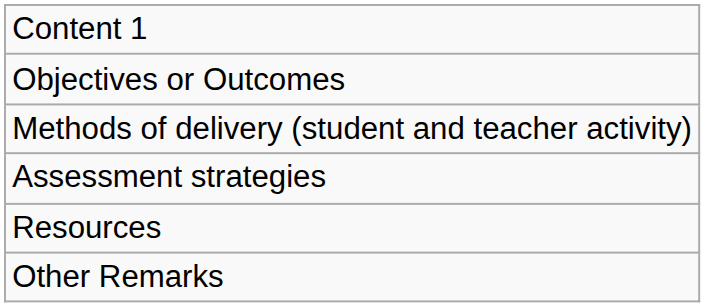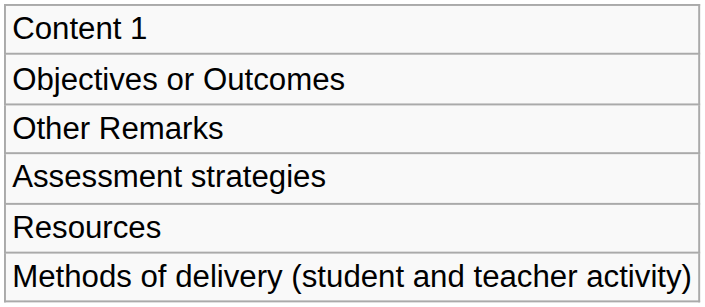(352, 128) Methods of delivery (student and teacher activity) -> (118, 128) Other Remarks
(118, 276) Other Remarks -> (352, 276) Methods of delivery (student and teacher activity)
